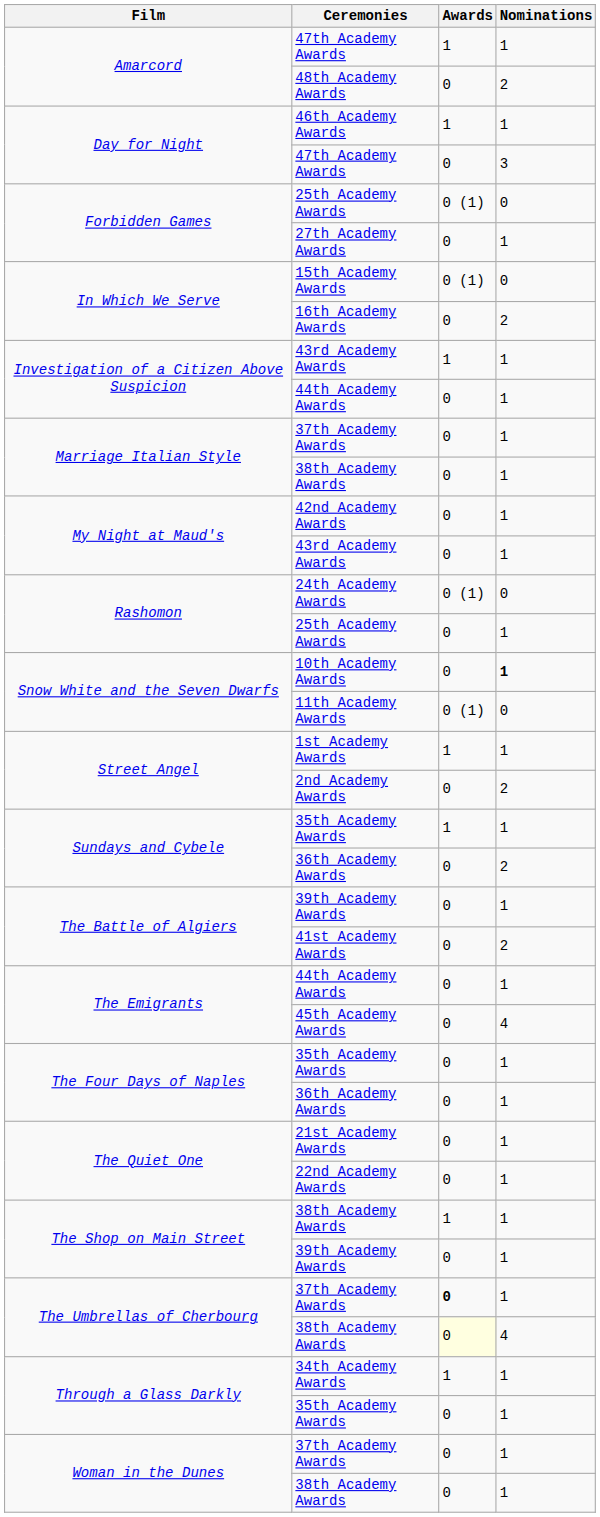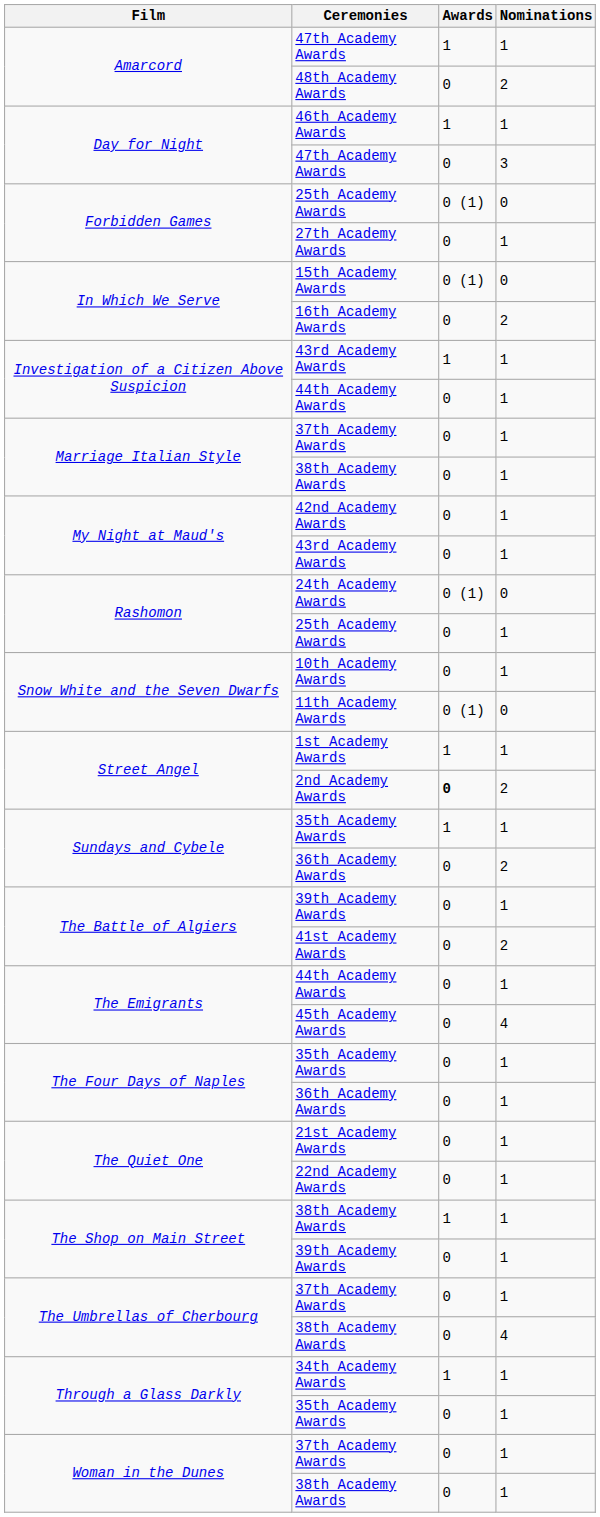(504, 672) bold -> (504, 672) normal
(447, 790) normal -> (447, 790) bold
(447, 1298) bold -> (447, 1298) normal
(447, 1337) lightyellow background -> (447, 1337) no background
